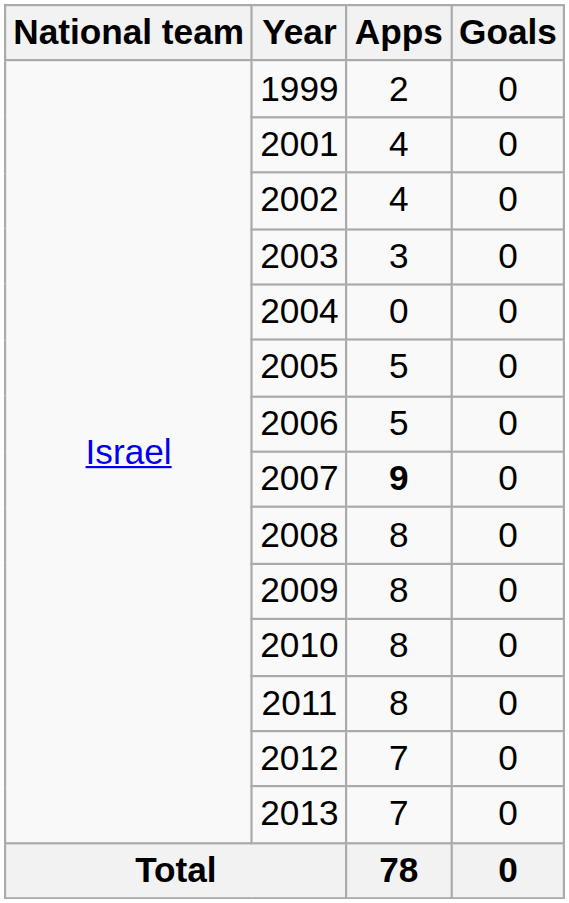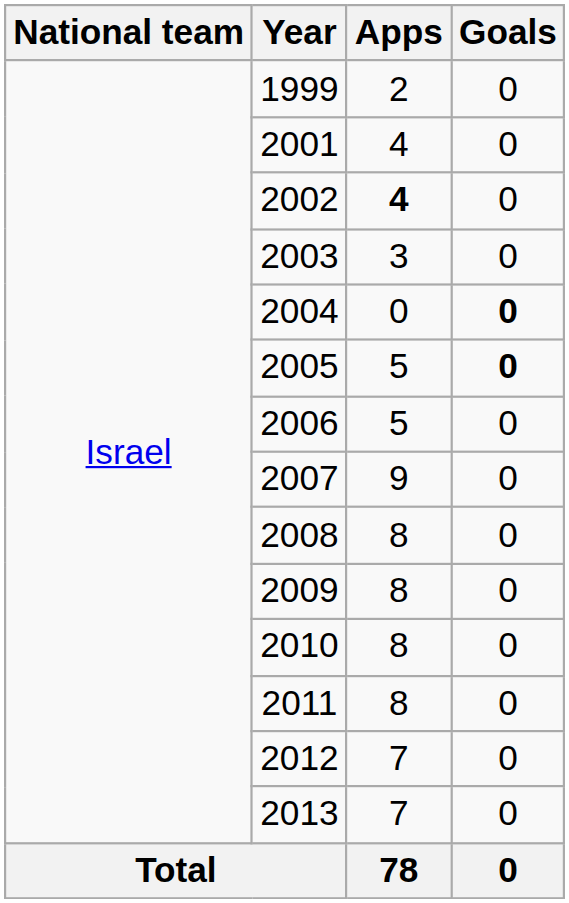(399, 199) normal -> (399, 199) bold
(508, 311) normal -> (508, 311) bold
(508, 367) normal -> (508, 367) bold
(399, 479) bold -> (399, 479) normal
